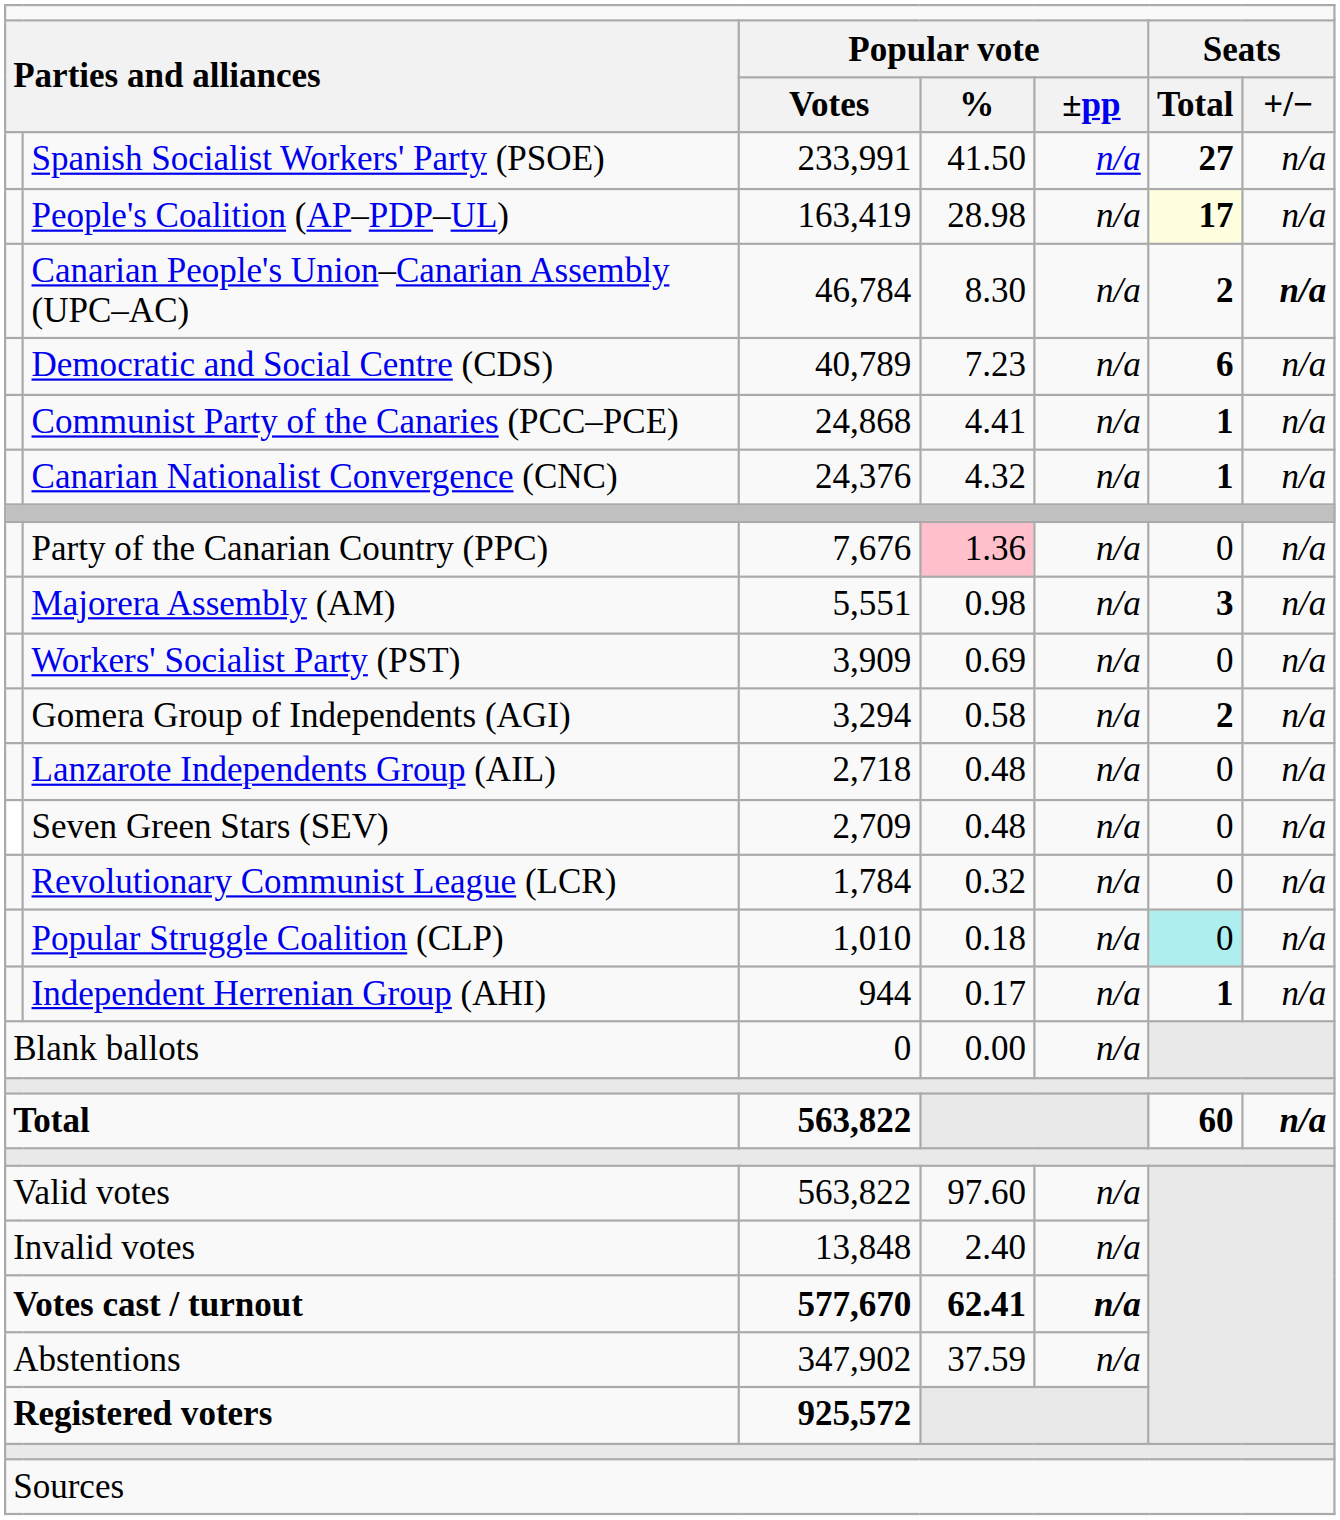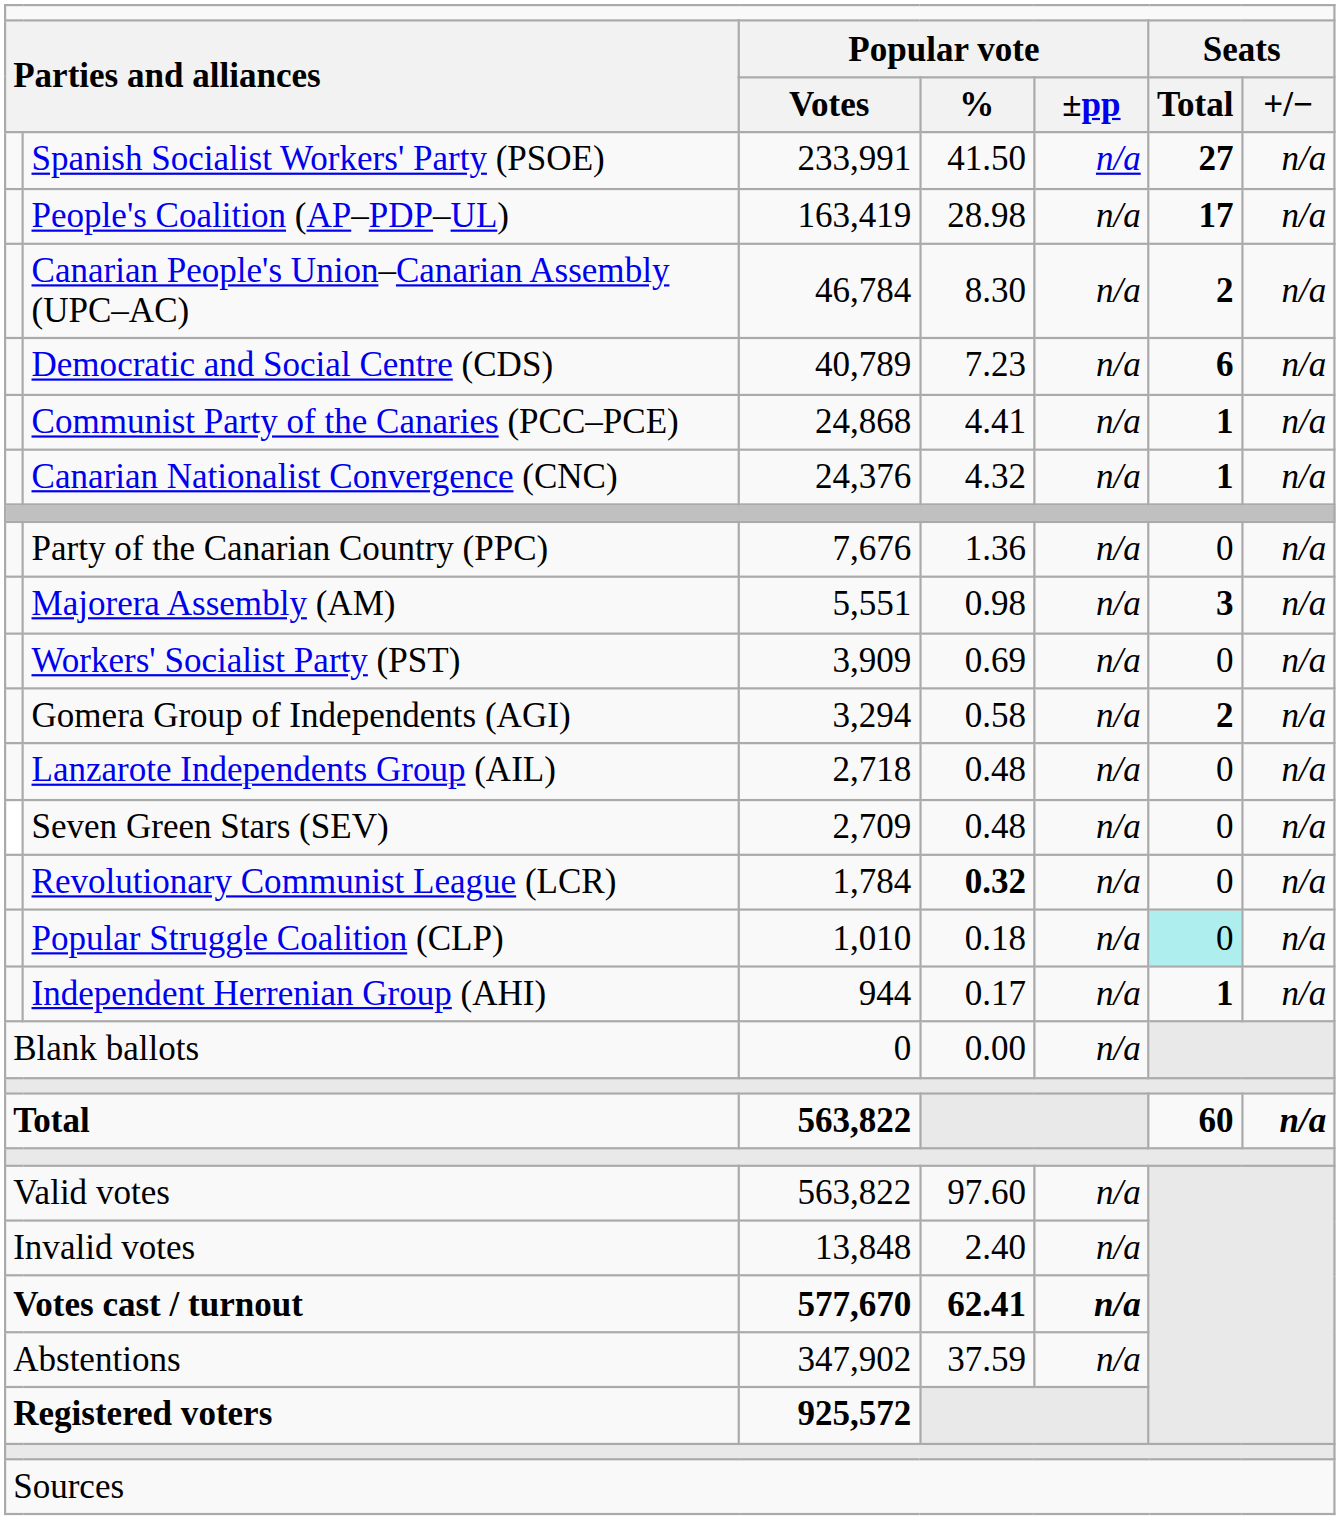(1216, 215) lightyellow background -> (1216, 215) no background
(1303, 290) bold -> (1304, 290) normal
(995, 548) pink background -> (995, 548) no background
(995, 882) normal -> (995, 882) bold
